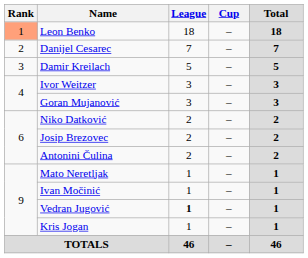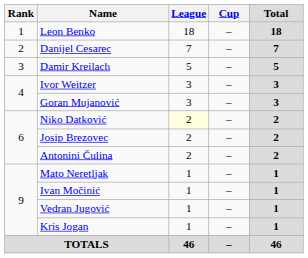(21, 31) lightsalmon background -> (21, 31) no background
(189, 119) no background -> (189, 119) lightyellow background
(189, 208) bold -> (189, 208) normal
